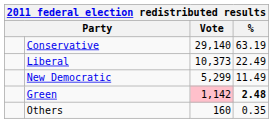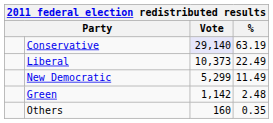(213, 45) no background -> (213, 45) lavender background
(216, 94) pink background -> (216, 94) no background
(254, 94) bold -> (254, 94) normal
